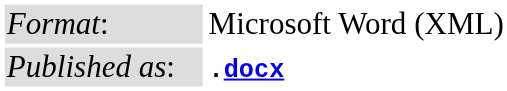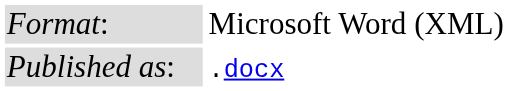(246, 67) bold -> (246, 70) normal
